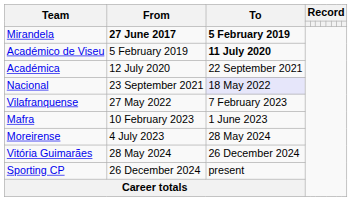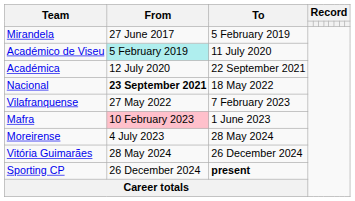(143, 34) bold -> (142, 34) normal
(249, 34) bold -> (251, 34) normal
(149, 51) no background -> (149, 51) paleturquoise background
(240, 51) bold -> (241, 51) normal
(156, 85) normal -> (158, 85) bold
(239, 85) lavender background -> (242, 85) no background
(152, 119) no background -> (152, 119) pink background
(226, 170) normal -> (231, 170) bold
